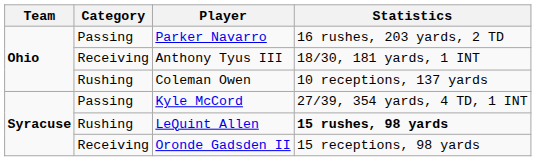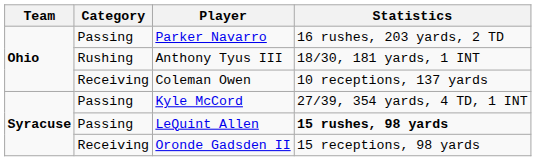(113, 59) Receiving -> (105, 59) Rushing
(105, 80) Rushing -> (113, 80) Receiving
(105, 124) Rushing -> (105, 124) Passing
